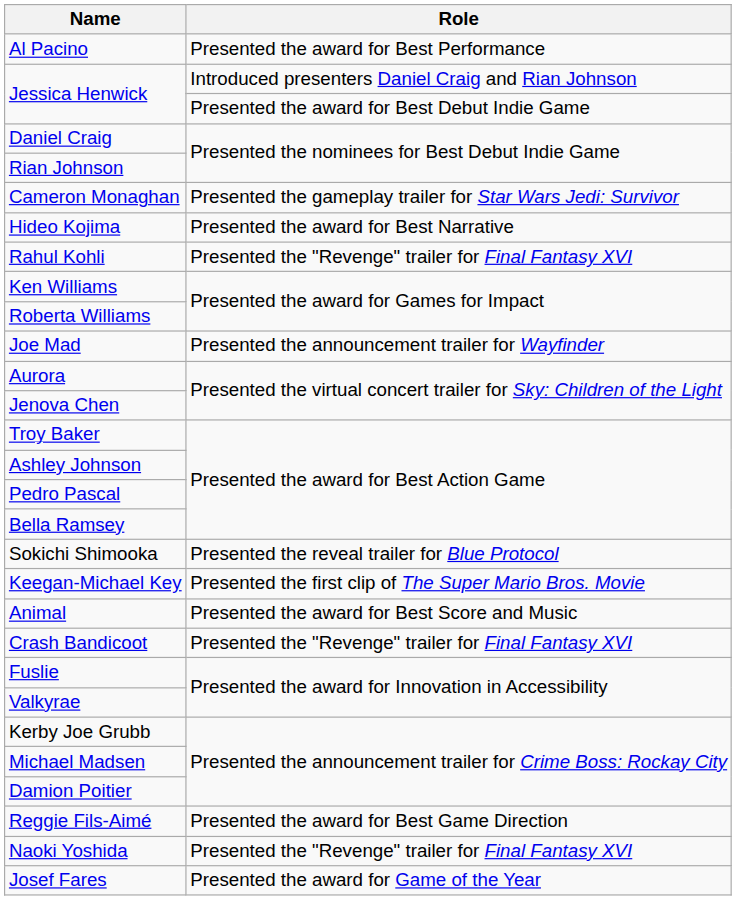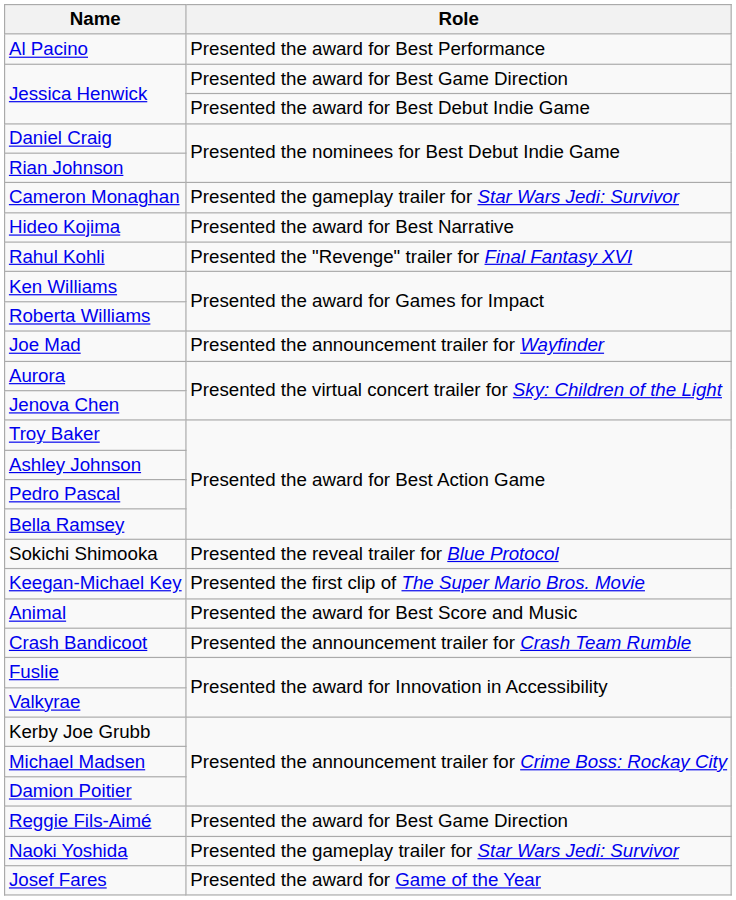(413, 78) Introduced presenters Daniel Craig and Rian Johnson -> (379, 78) Presented the award for Best Game Direction
(411, 642) Presented the "Revenge" trailer for Final Fantasy XVI -> (441, 642) Presented the announcement trailer for Crash Team Rumble
(411, 850) Presented the "Revenge" trailer for Final Fantasy XVI -> (435, 850) Presented the gameplay trailer for Star Wars Jedi: Survivor
